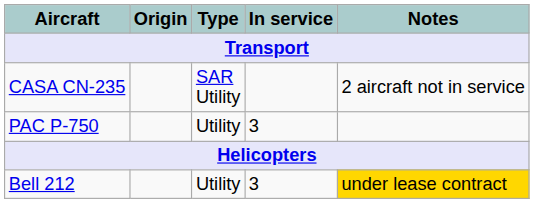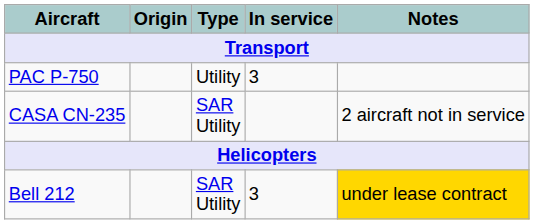rows swapped: (54, 126) <-> (67, 87)
(218, 184) Utility -> (218, 194) SAR Utility
